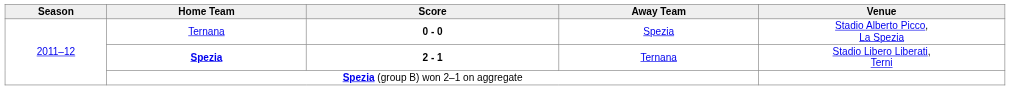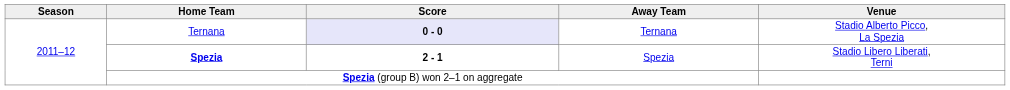(433, 31) no background -> (433, 31) lavender background
(659, 31) Spezia -> (659, 31) Ternana
(659, 57) Ternana -> (659, 57) Spezia
